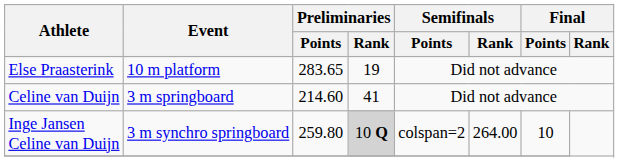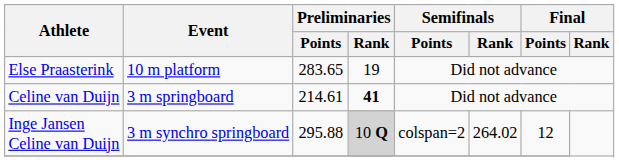(321, 97) 214.60 -> (321, 97) 214.61
(371, 97) normal -> (371, 97) bold
(321, 133) 259.80 -> (321, 133) 295.88
(495, 133) 264.00 -> (495, 133) 264.02
(546, 133) 10 -> (546, 133) 12
